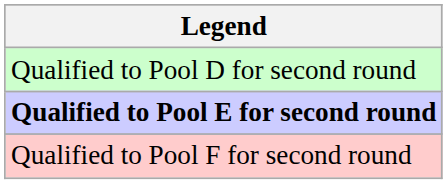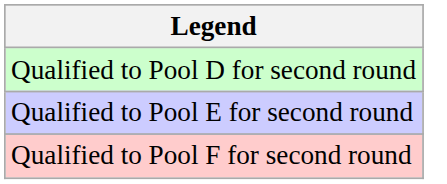(224, 112) bold -> (212, 112) normal
